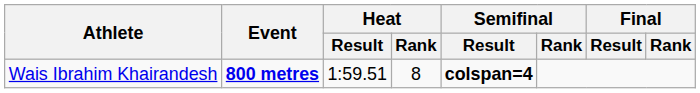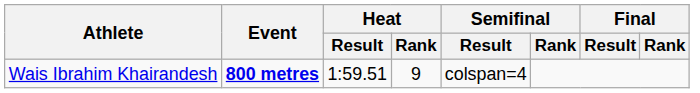(416, 74) 8 -> (416, 74) 9
(489, 74) bold -> (486, 74) normal
